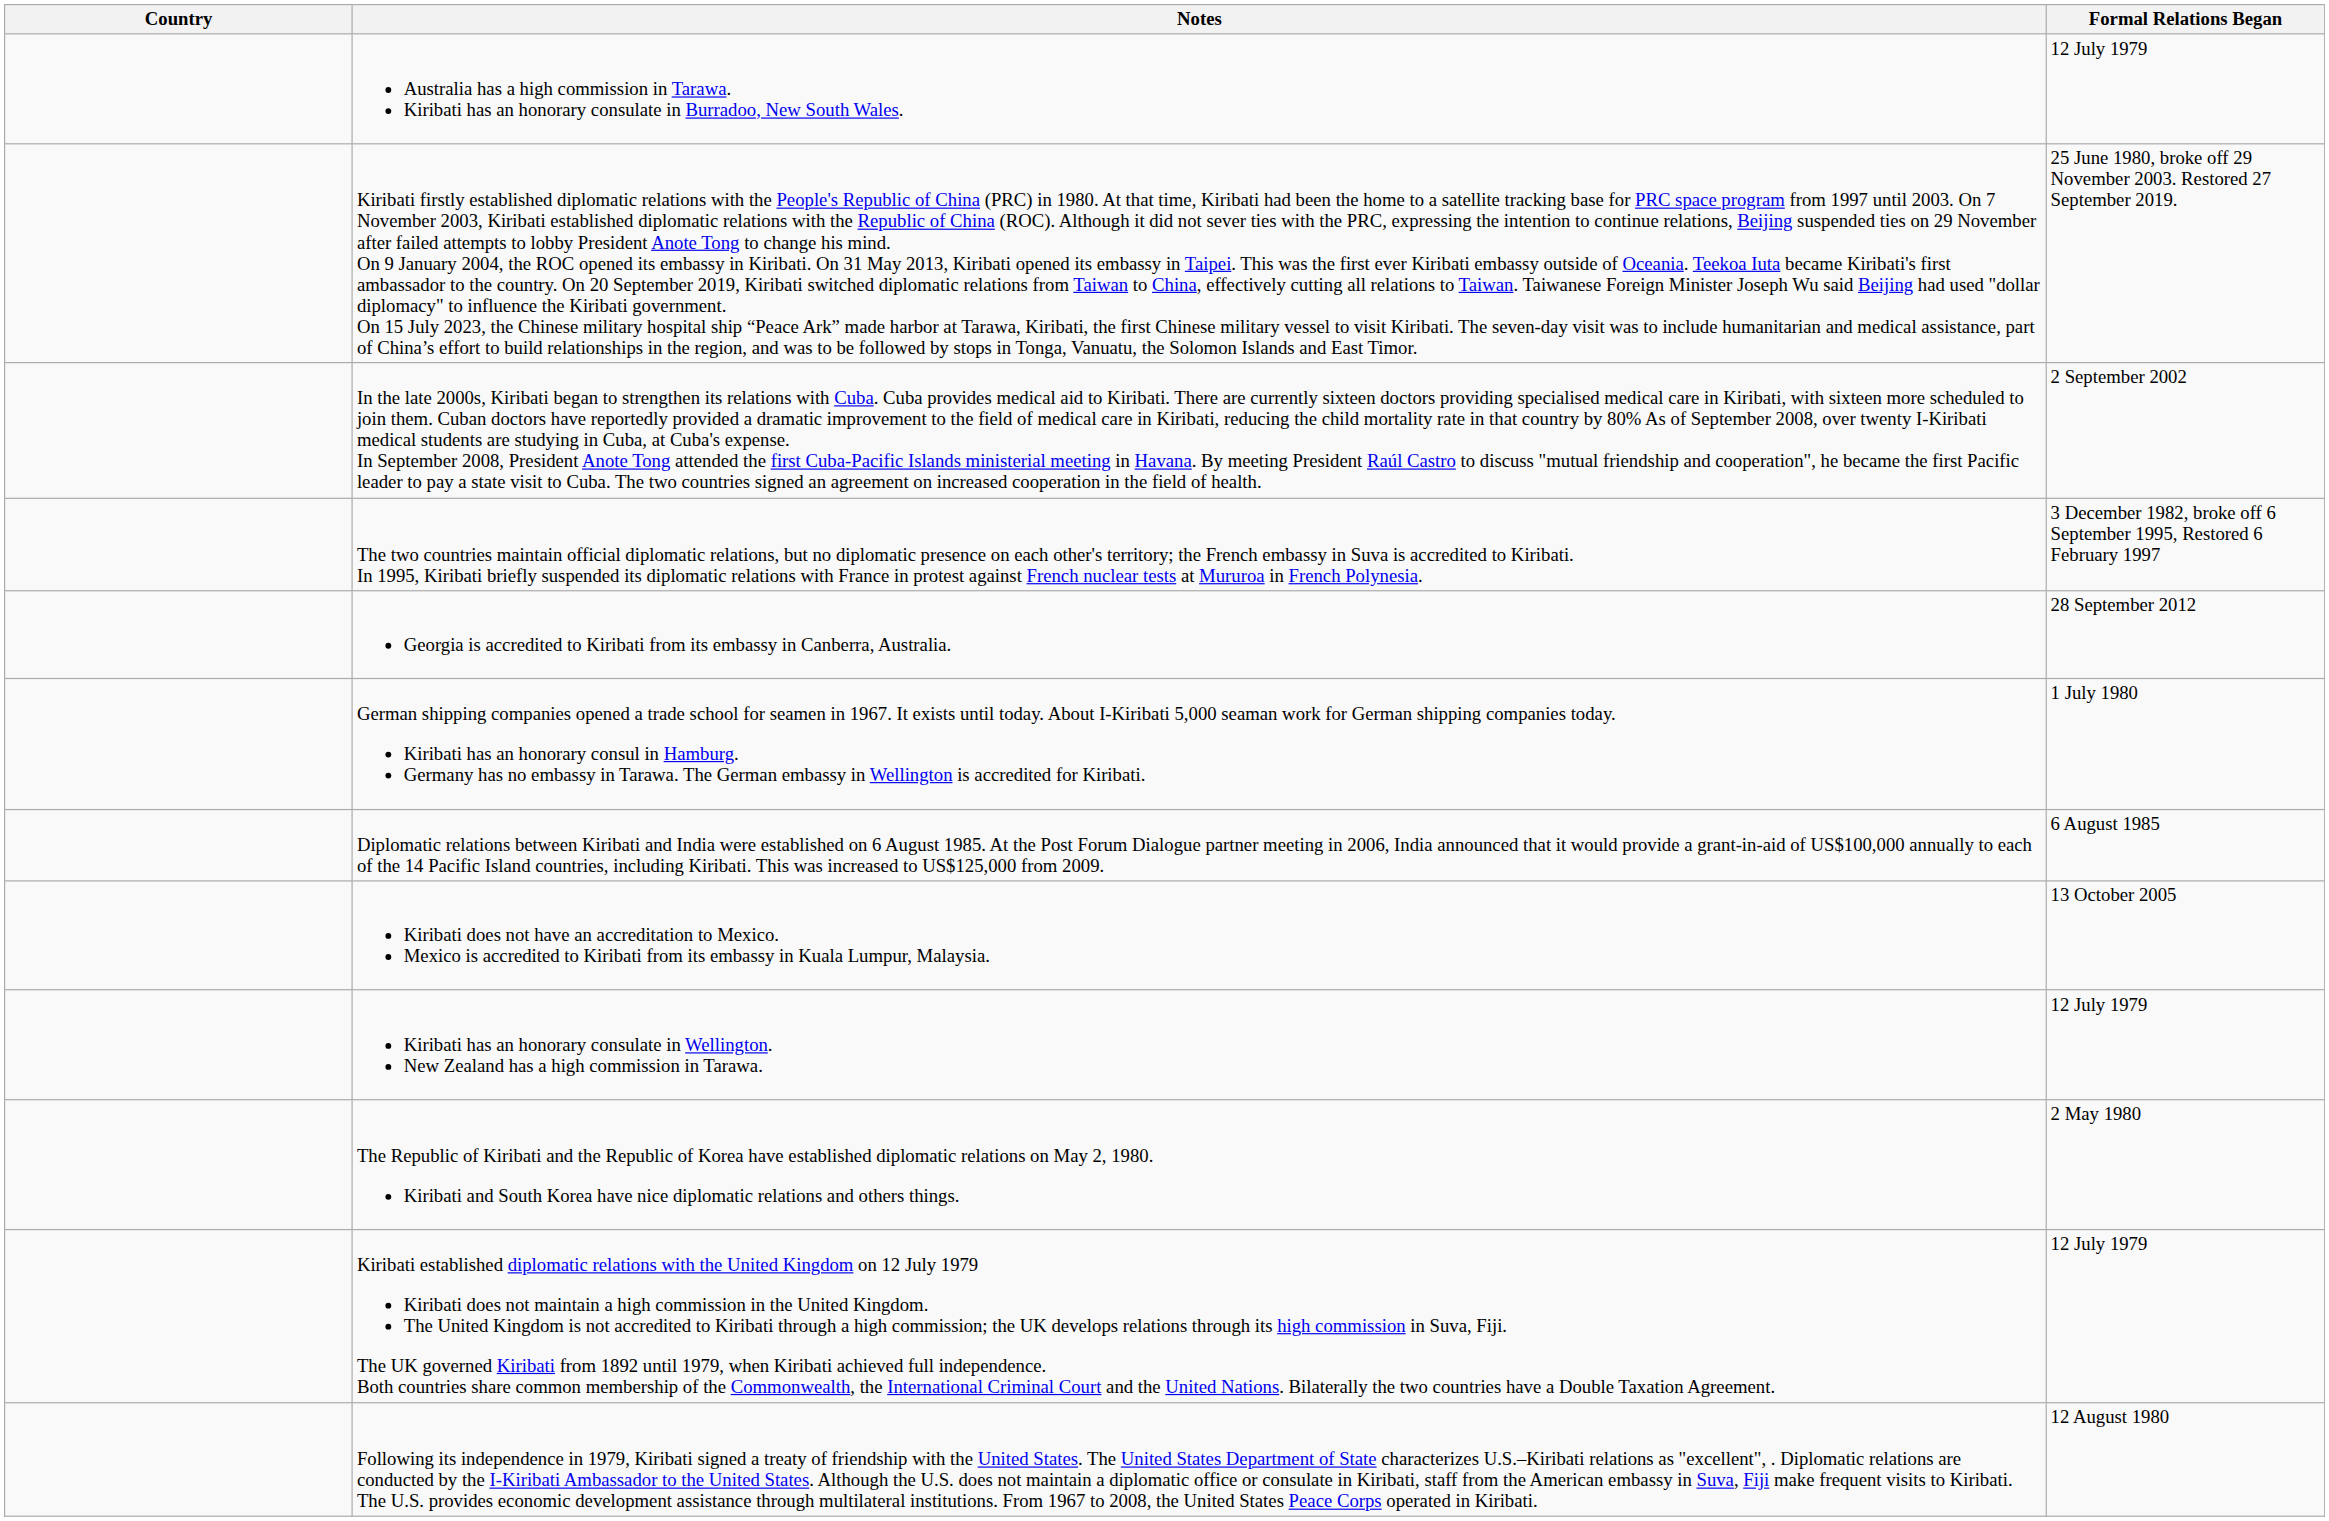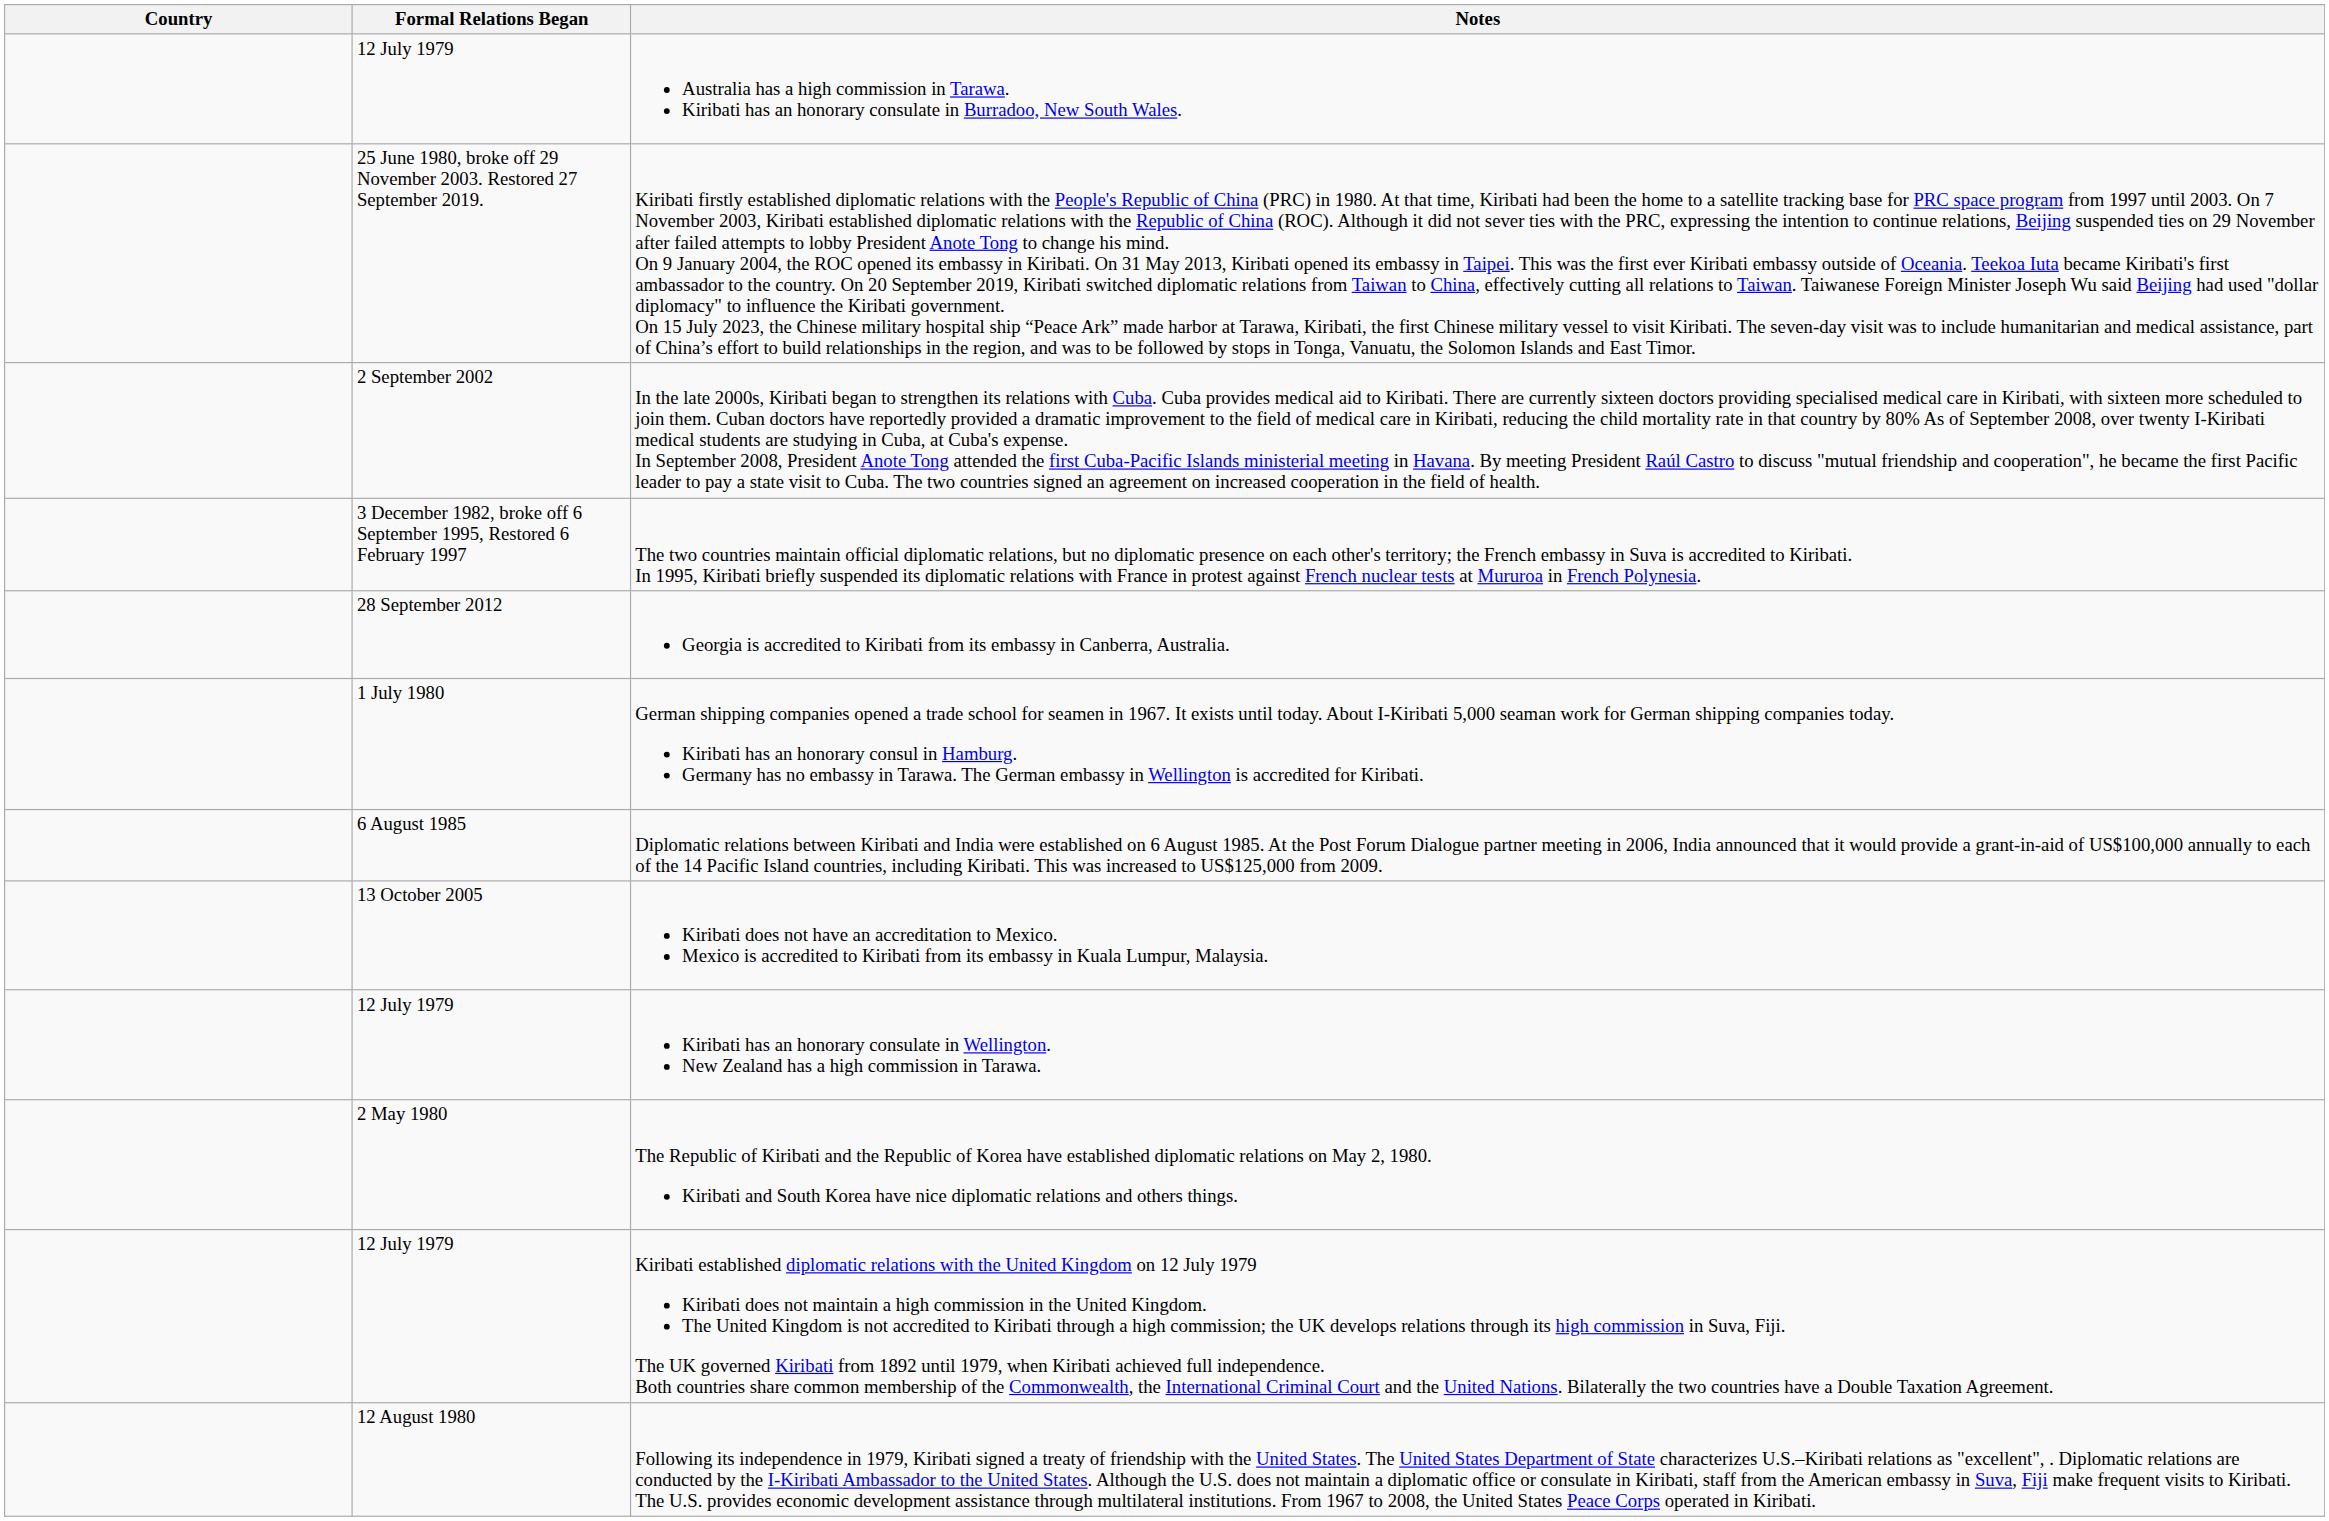columns swapped: (2185, 19) <-> (1199, 19)
